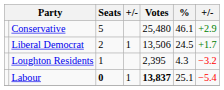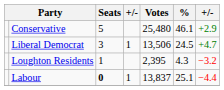(101, 45) 2 -> (101, 45) 3
(207, 45) +1.7 -> (207, 45) +4.7
(157, 77) bold -> (157, 77) normal
(207, 77) −5.4 -> (207, 77) −4.4
